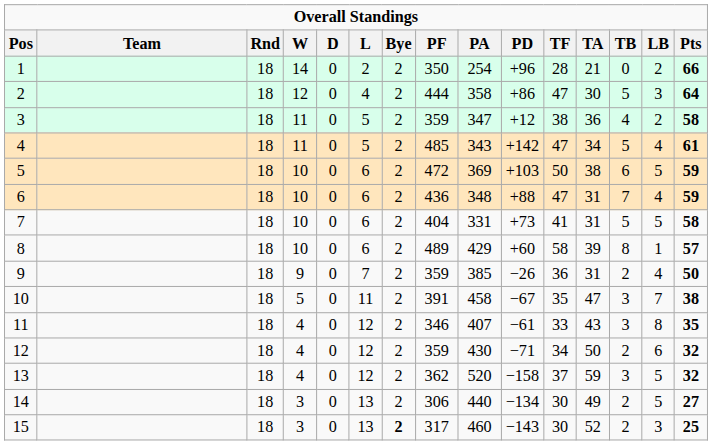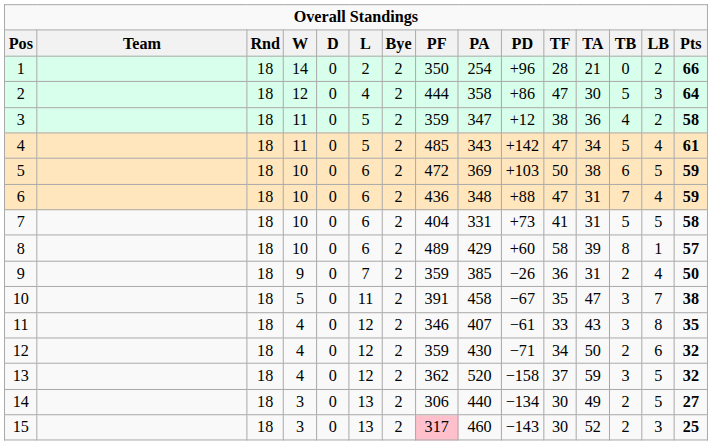(399, 427) bold -> (399, 427) normal
(437, 427) no background -> (437, 427) pink background
